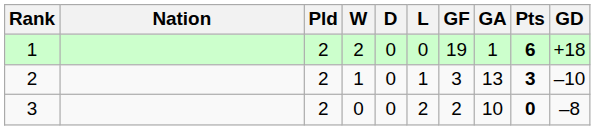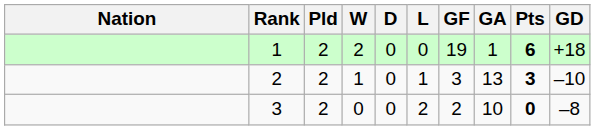columns swapped: (32, 19) <-> (182, 19)
